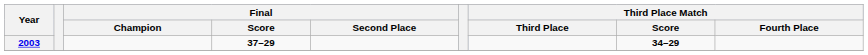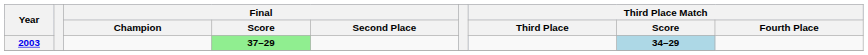(261, 43) no background -> (261, 43) lightgreen background
(666, 43) no background -> (666, 43) lightblue background
